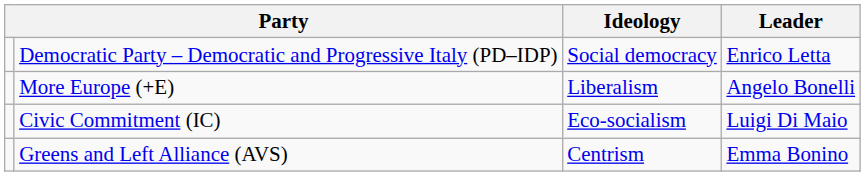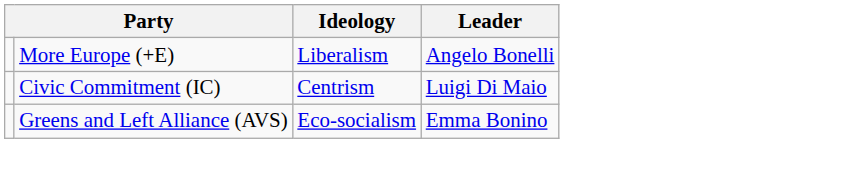- row: (288, 54)
(627, 120) Eco-socialism -> (336, 87) Centrism
(606, 154) Centrism -> (357, 120) Eco-socialism
